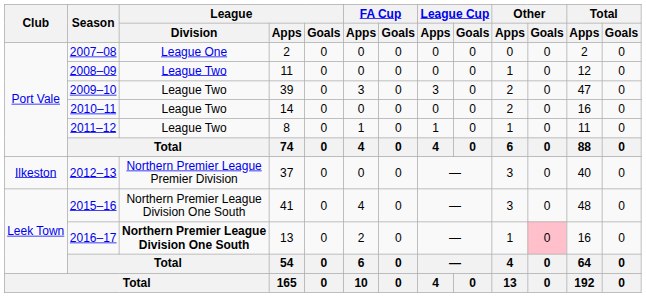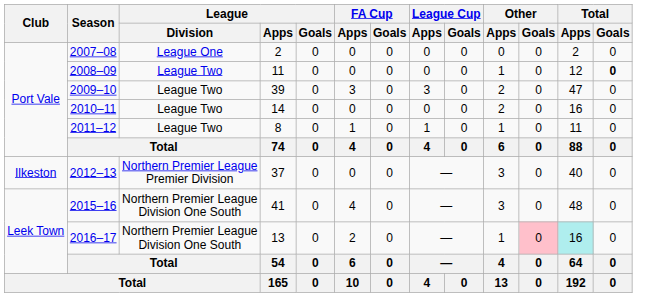(622, 71) normal -> (613, 71) bold
(194, 238) bold -> (190, 238) normal
(584, 238) no background -> (576, 238) paleturquoise background
